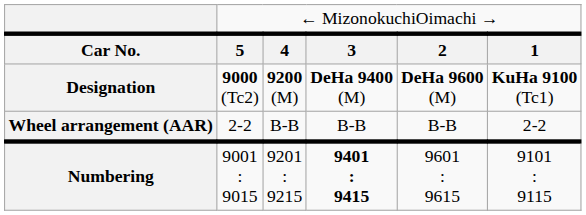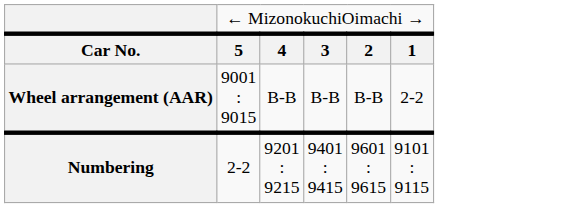- row: (111, 87)
(240, 125) 2-2 -> (239, 97) 9001 : 9015
(240, 176) 9001 : 9015 -> (239, 168) 2-2
(352, 176) bold -> (325, 168) normal
